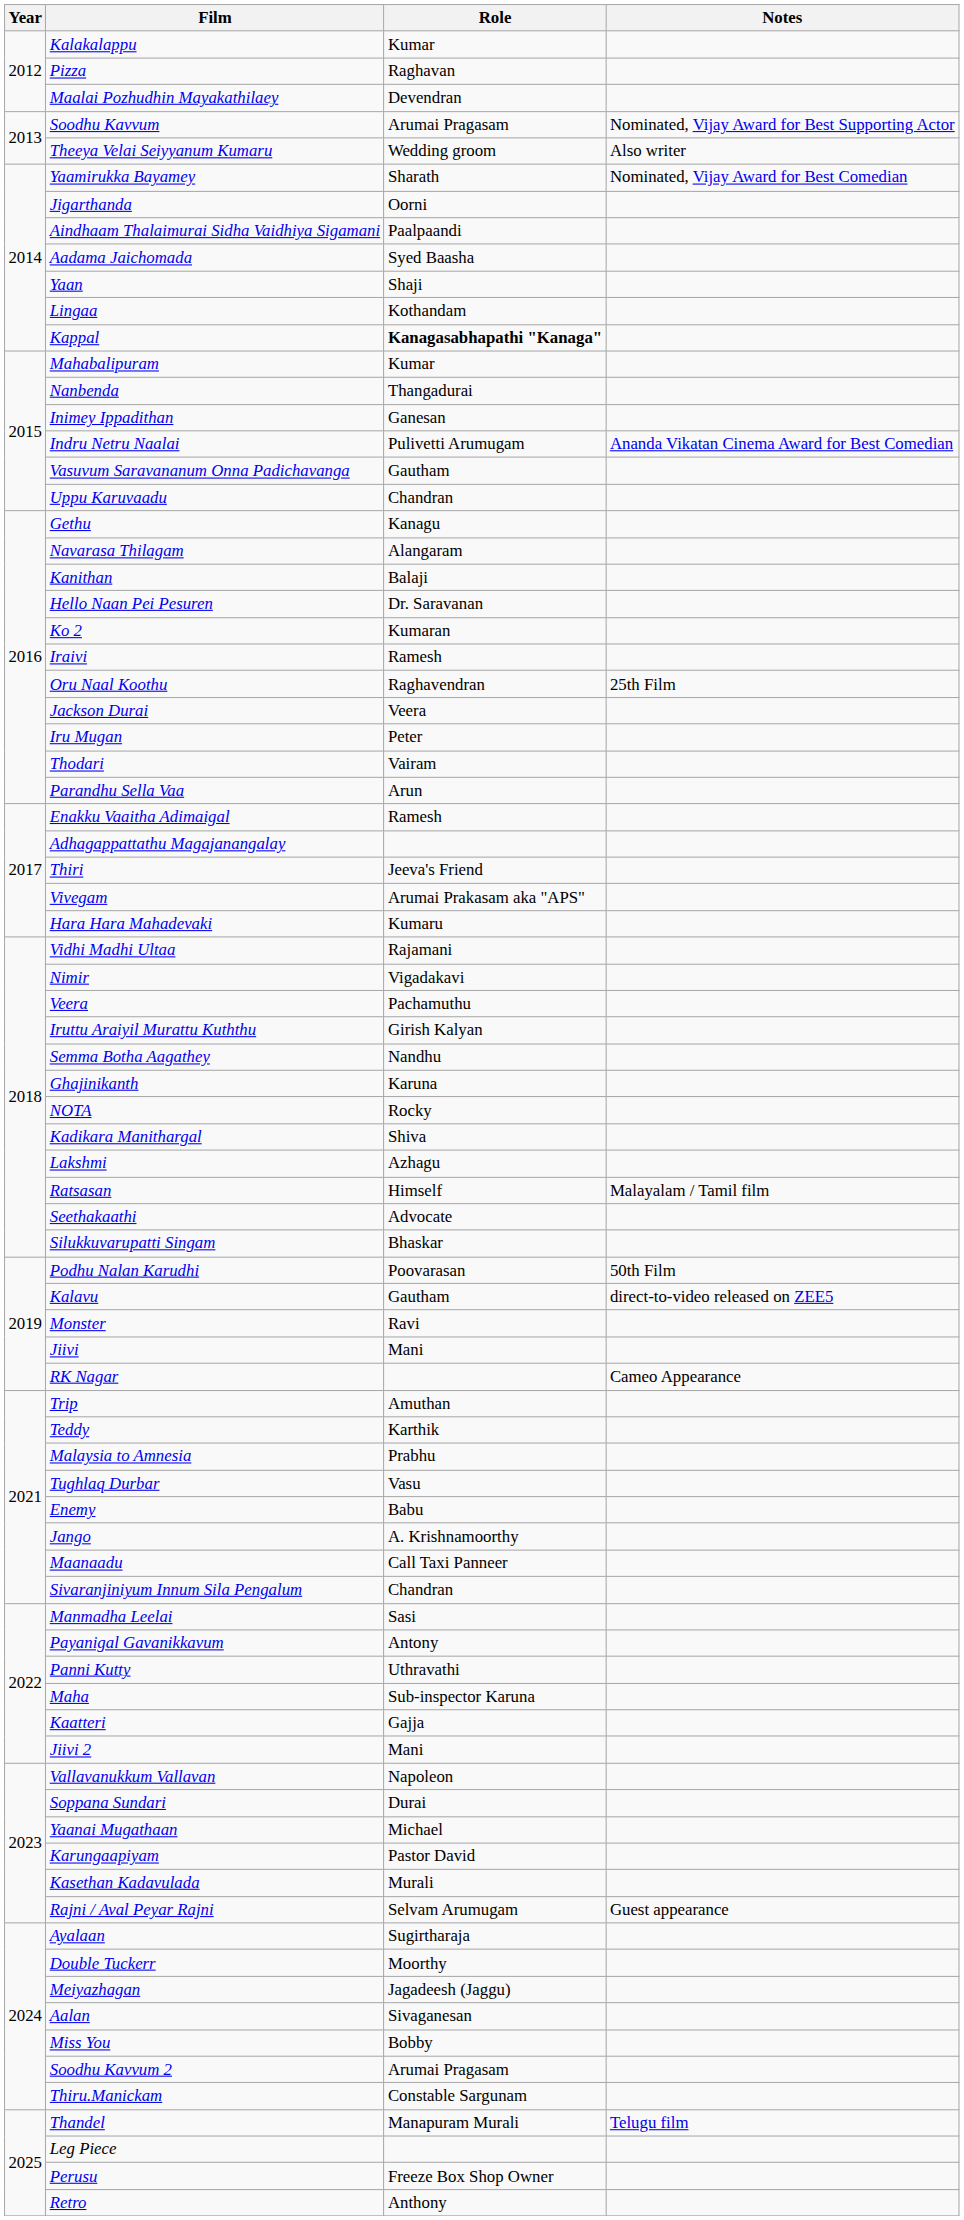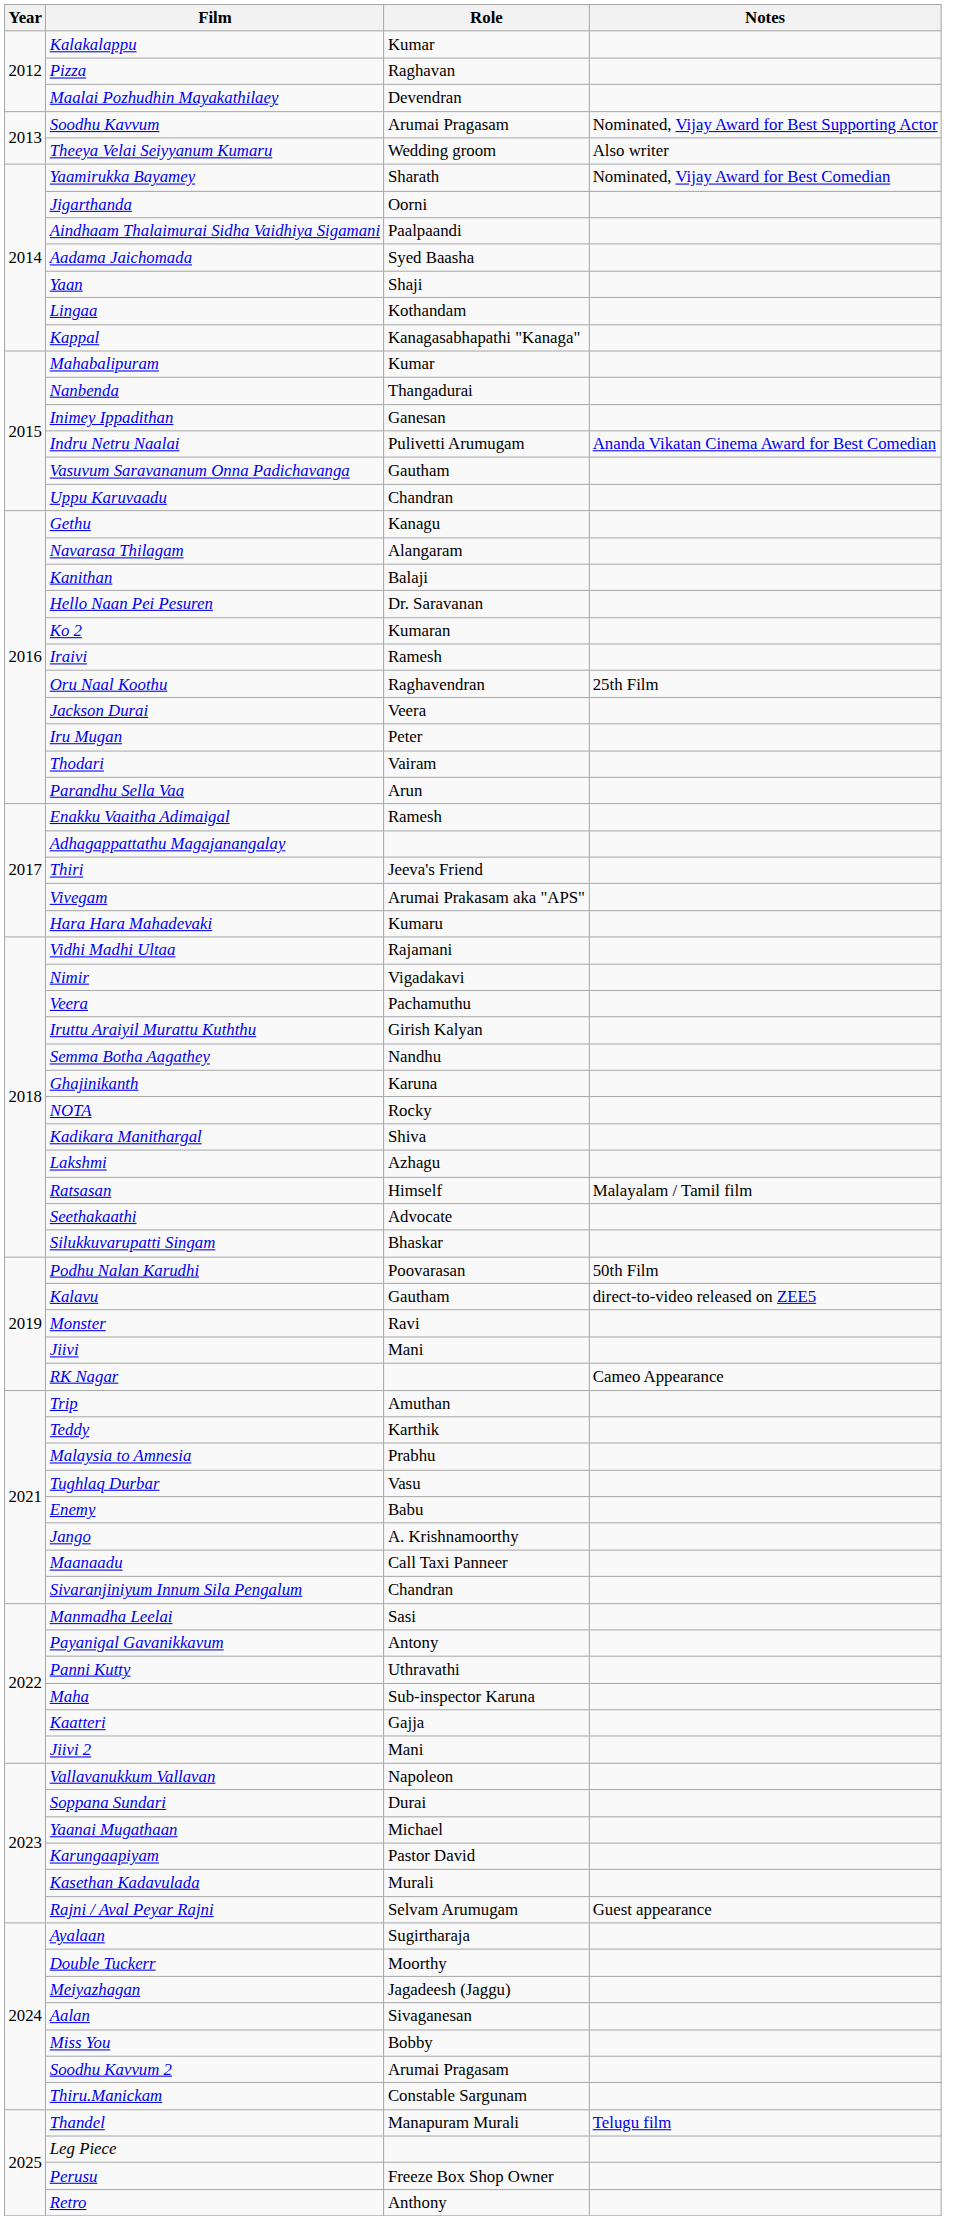(495, 337) bold -> (484, 337) normal
